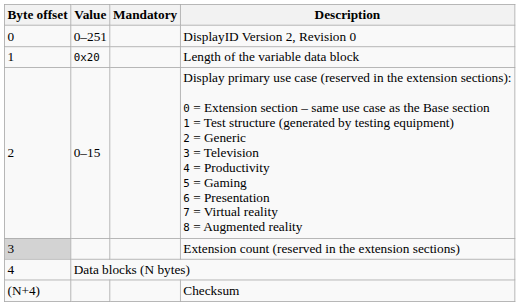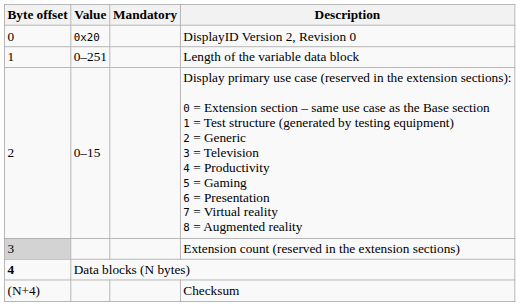(90, 36) 0–251 -> (87, 36) 0x20
(87, 57) 0x20 -> (90, 57) 0–251
(11, 269) normal -> (11, 269) bold
